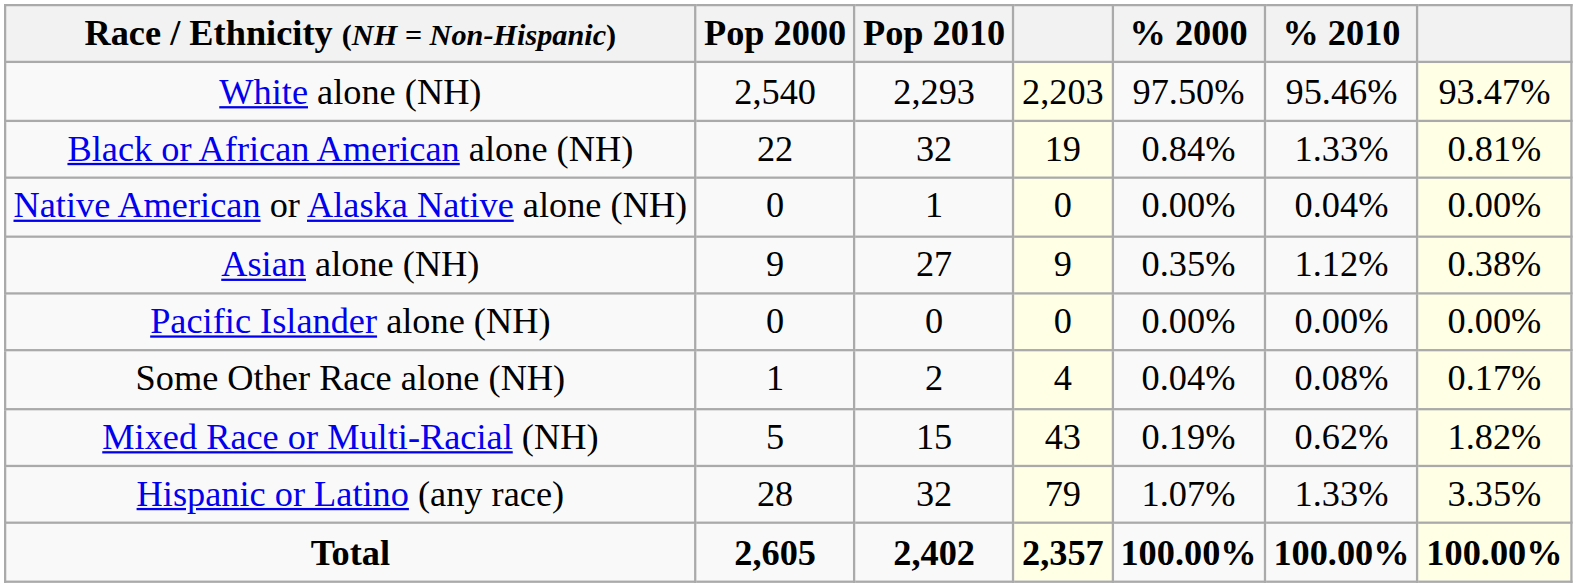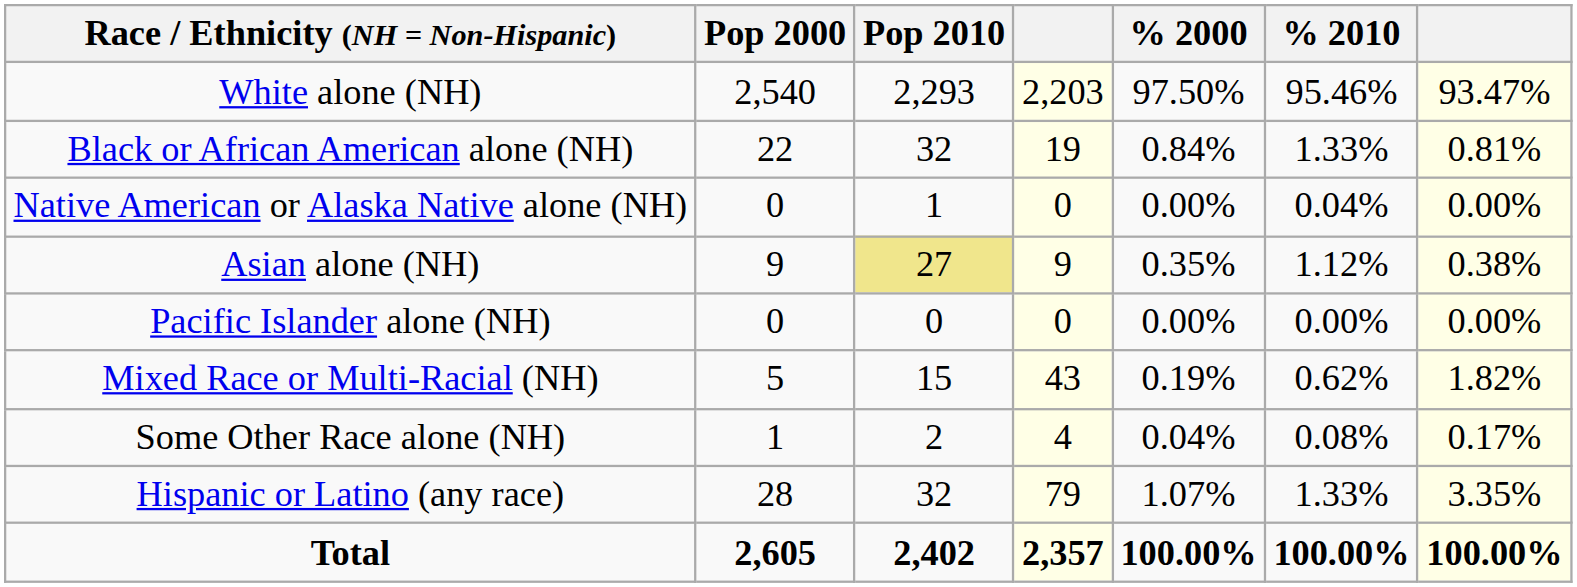(934, 263) no background -> (934, 263) khaki background
rows swapped: (350, 378) <-> (350, 436)
